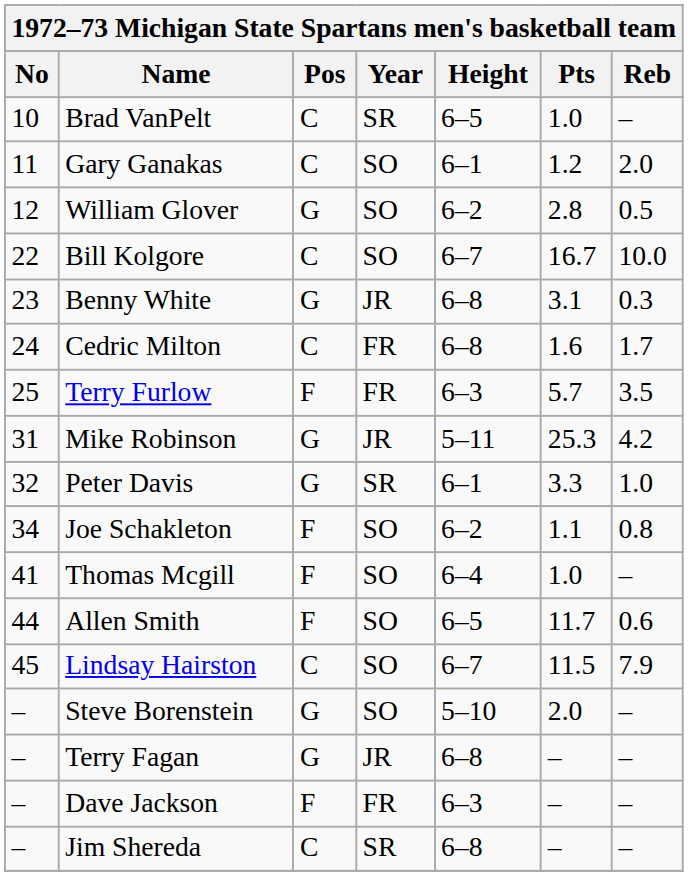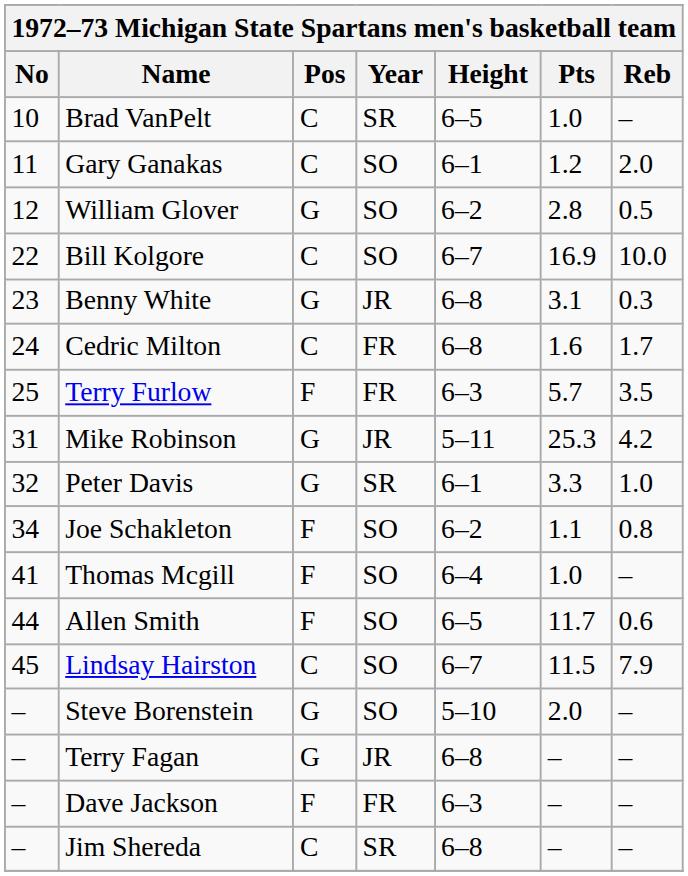(572, 255) 16.7 -> (572, 255) 16.9
